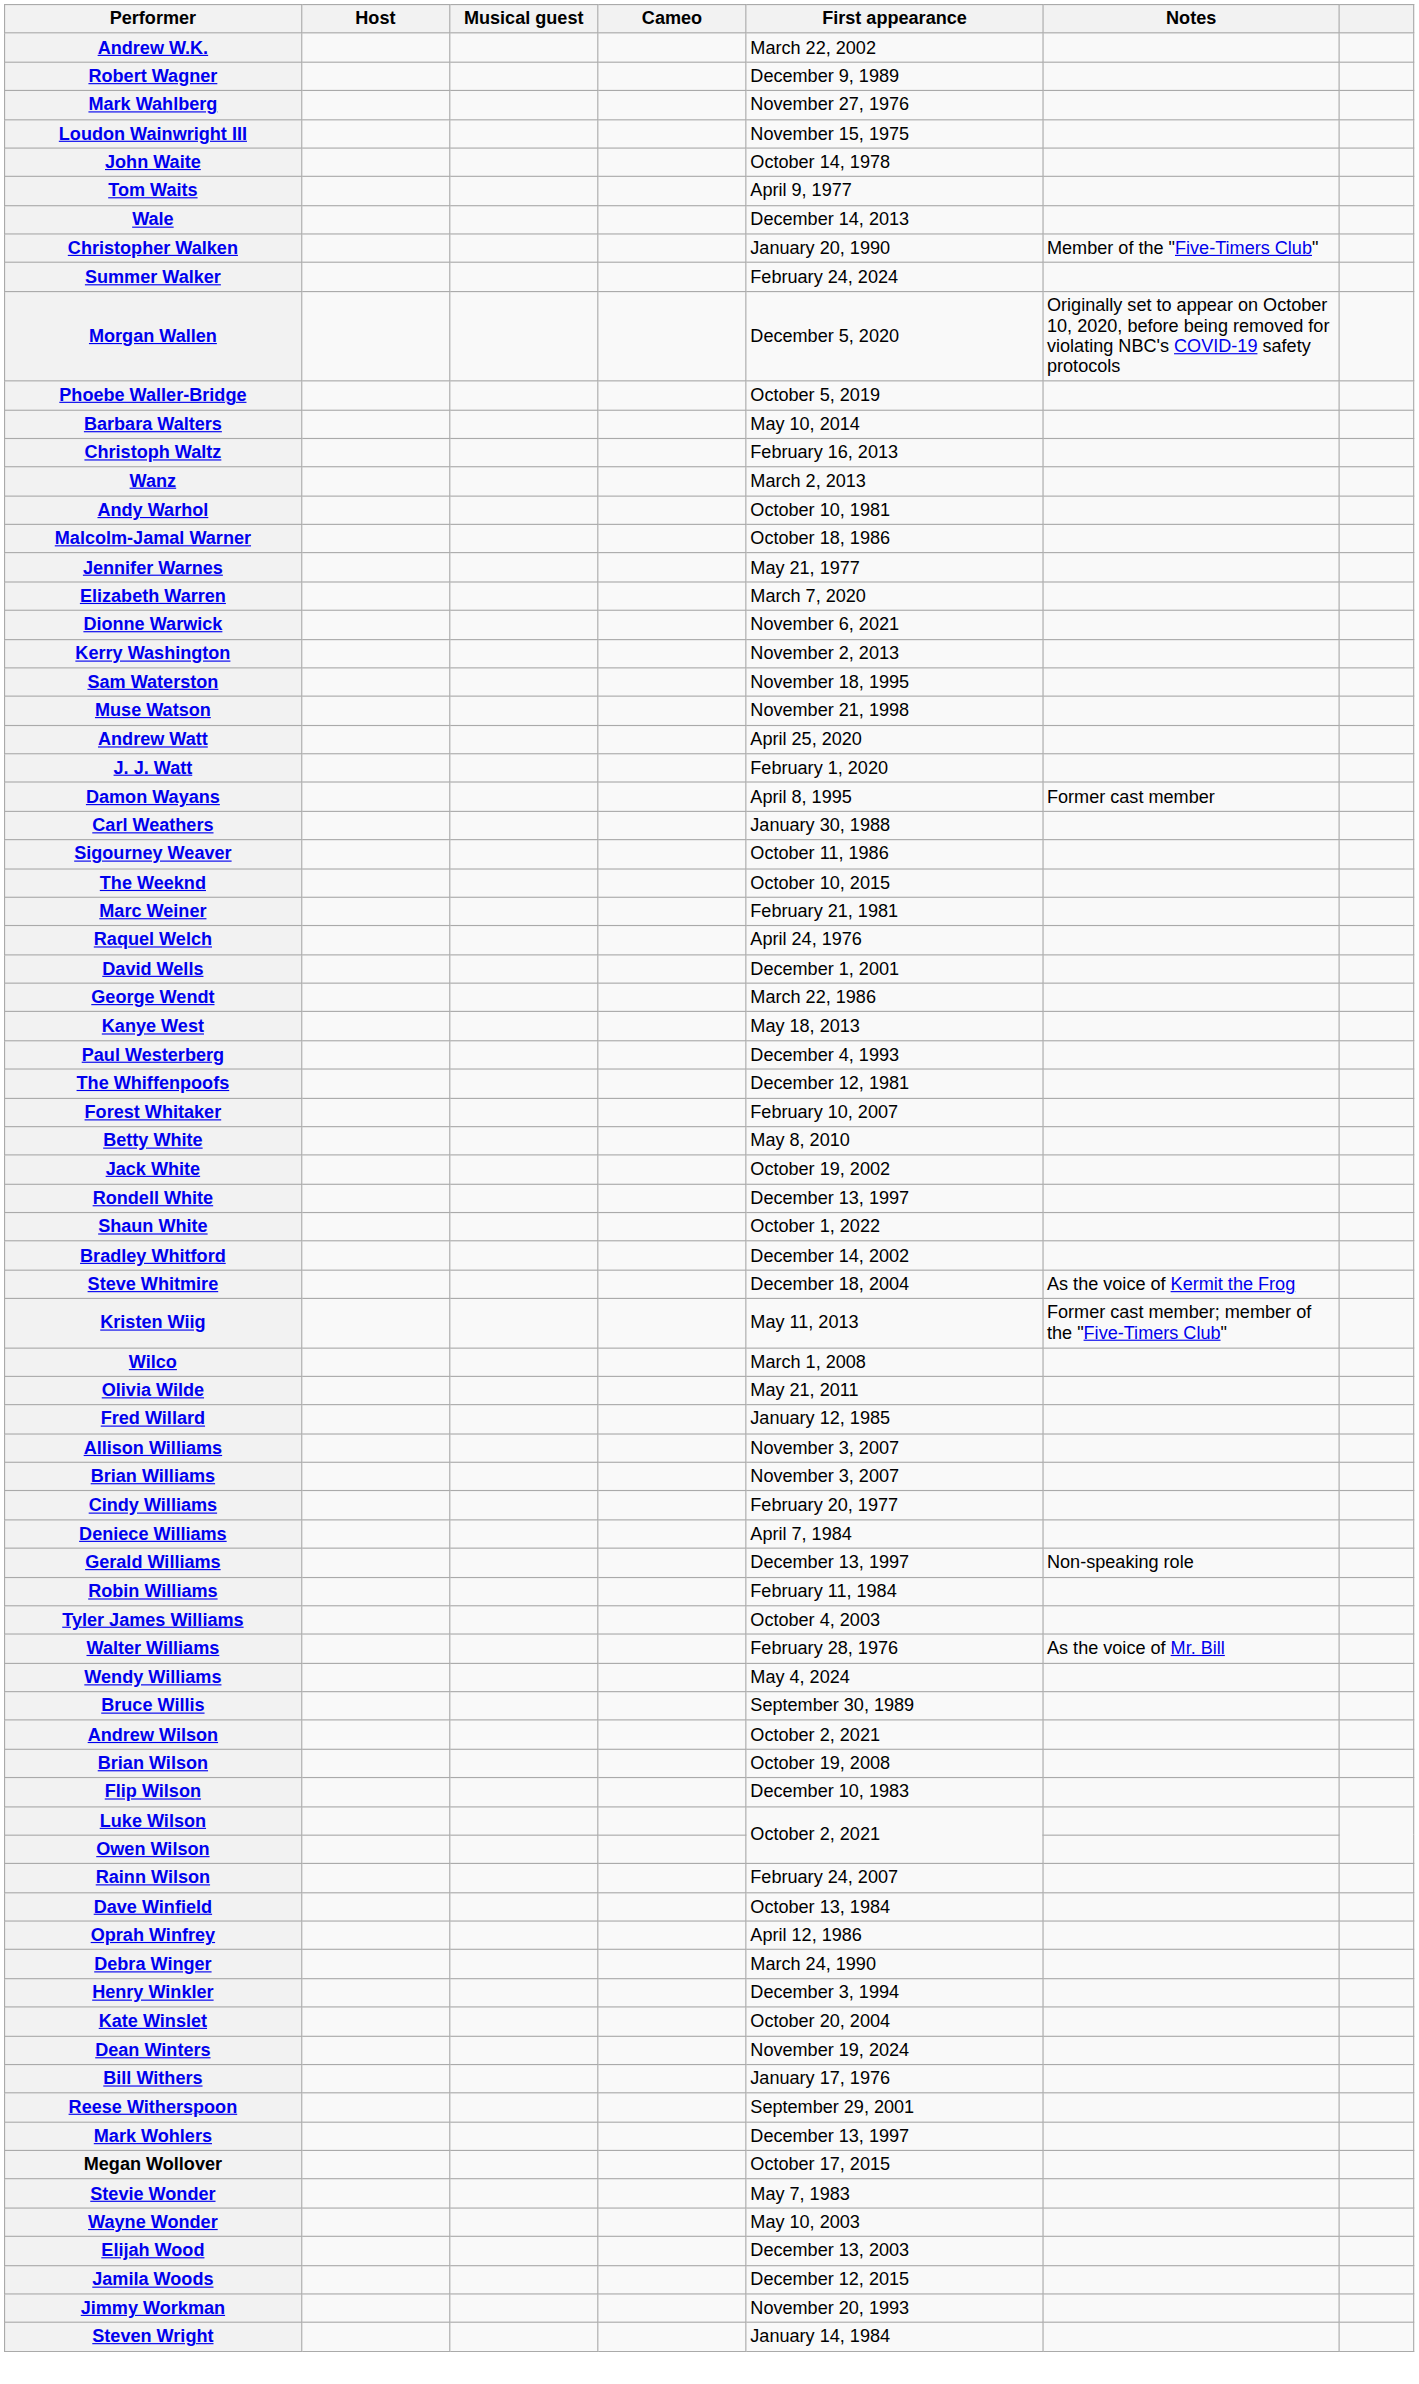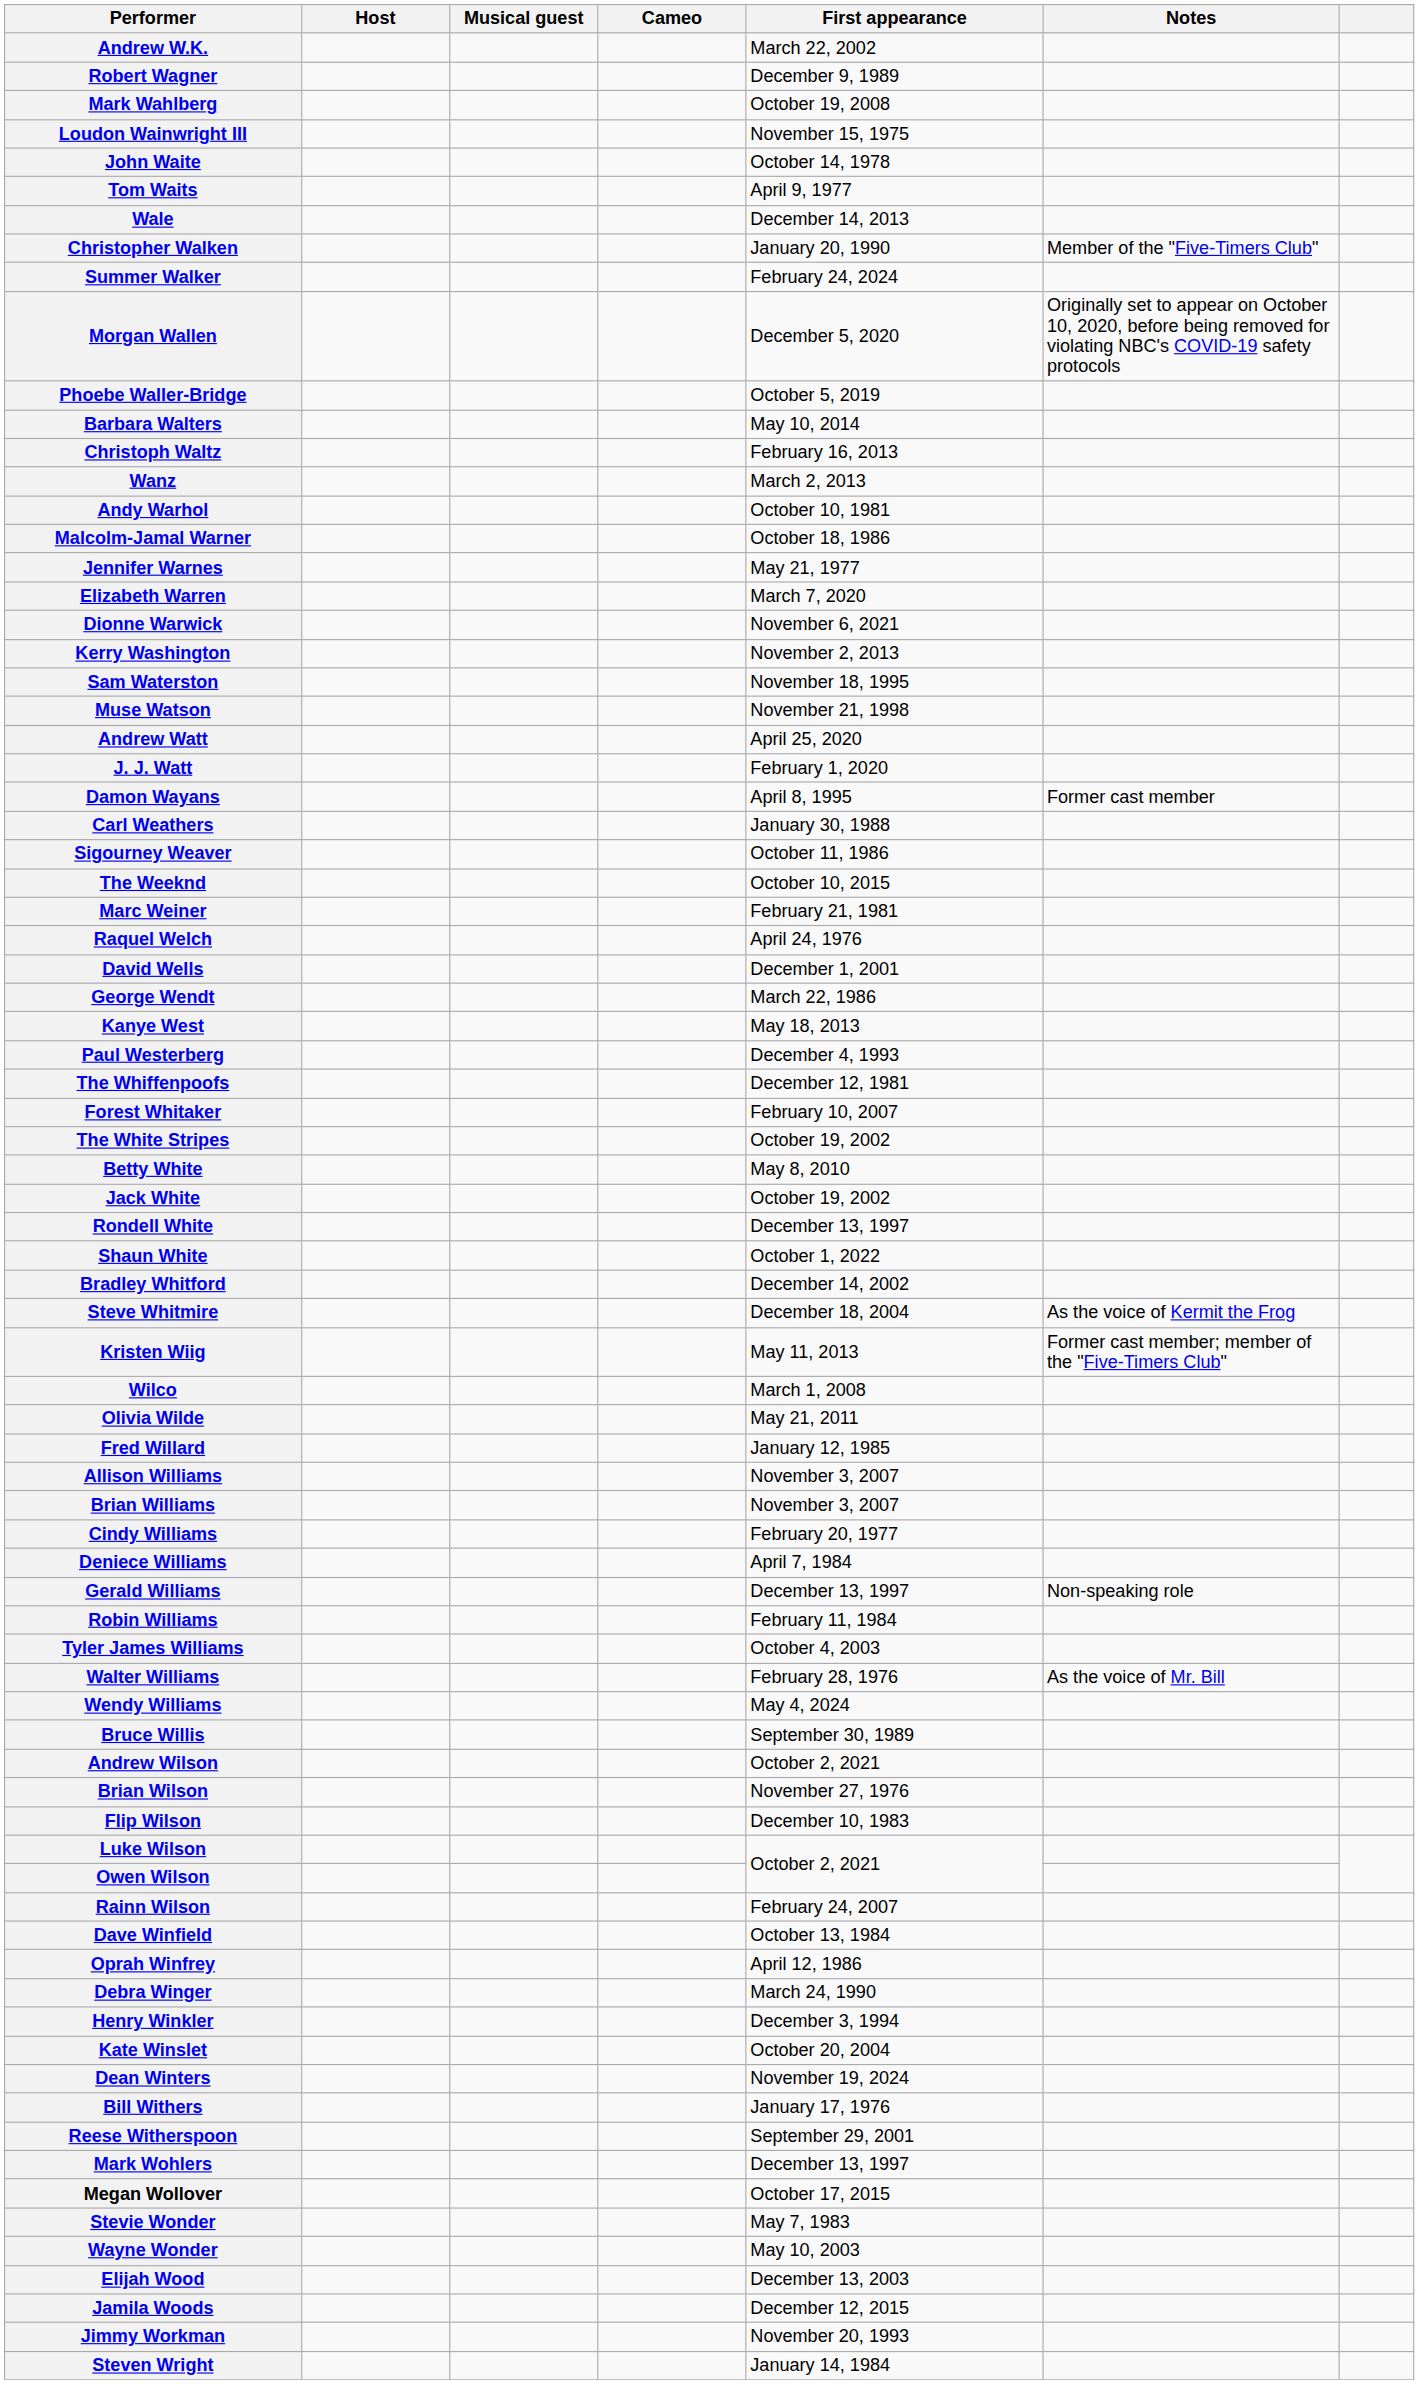(830, 104) November 27, 1976 -> (820, 104) October 19, 2008
+ row: (153, 1140)
(820, 1763) October 19, 2008 -> (830, 1791) November 27, 1976
